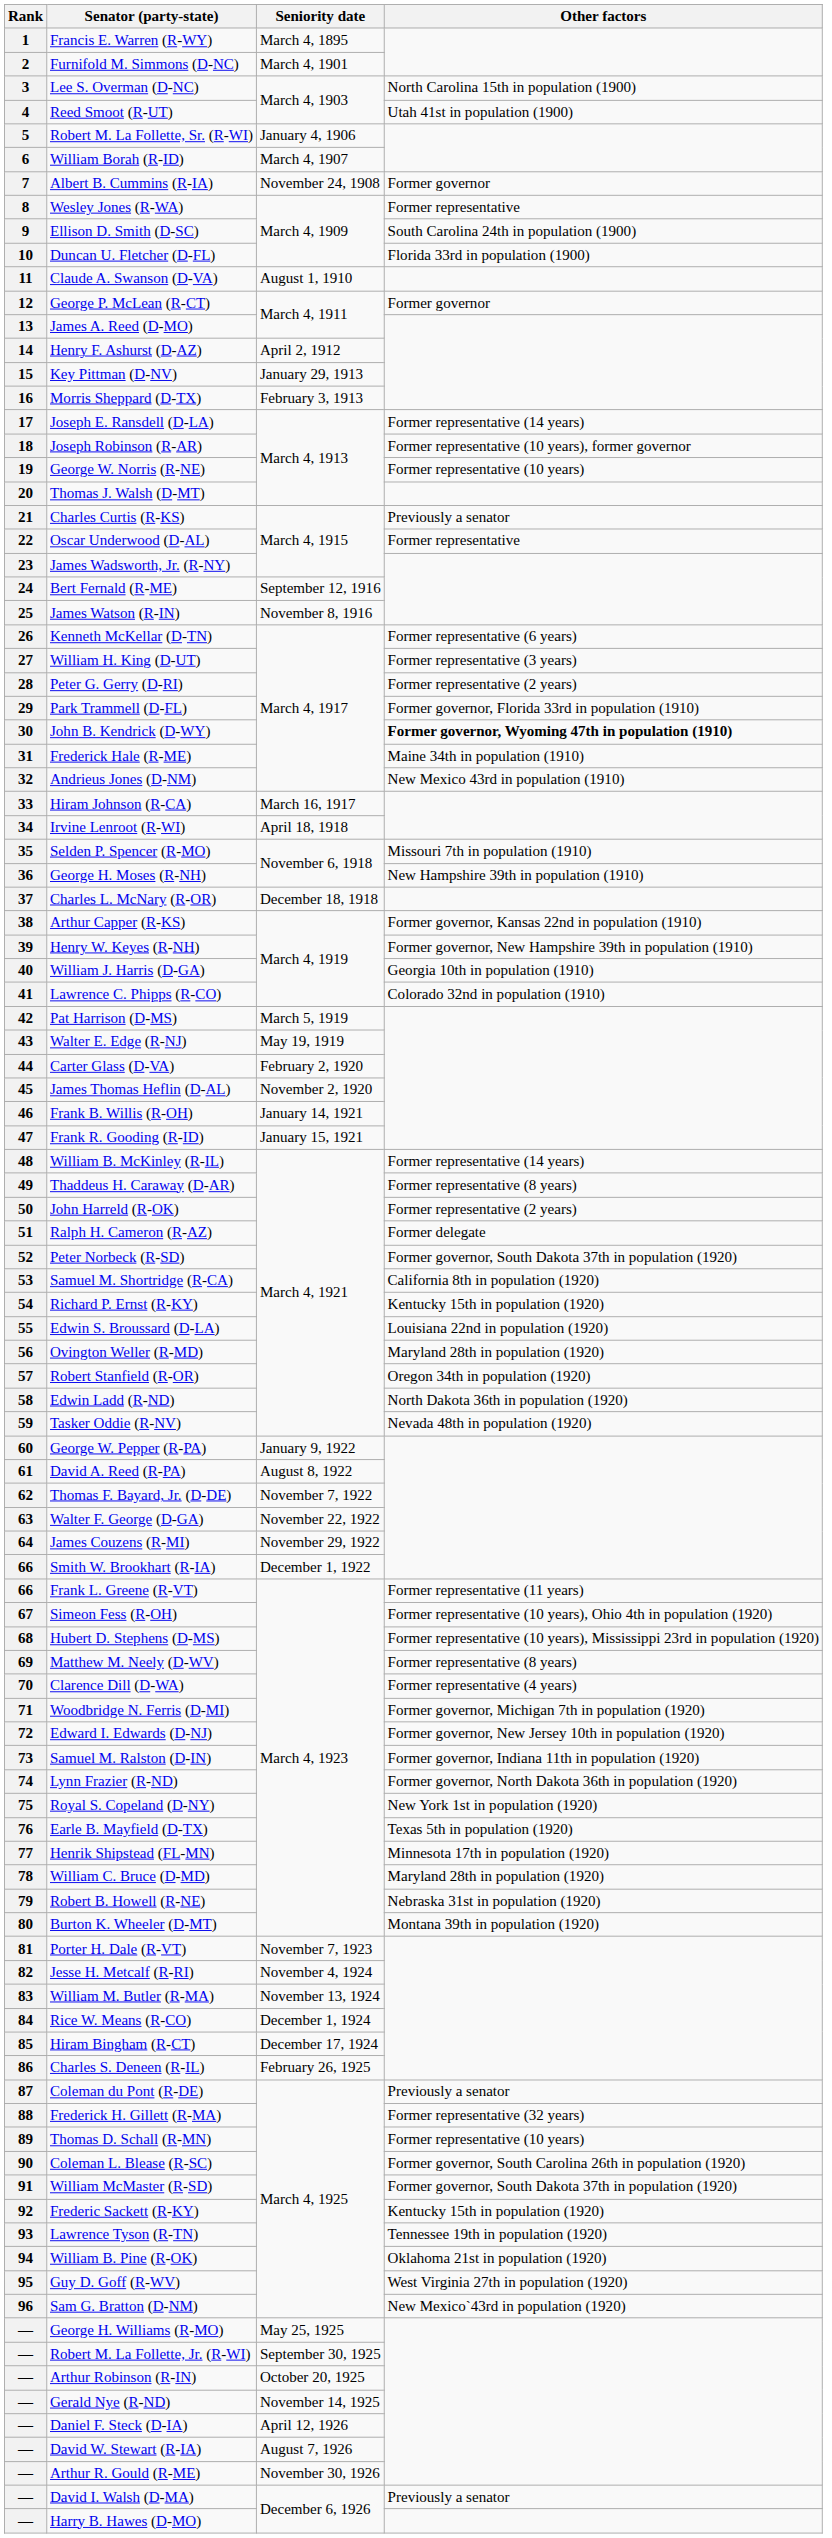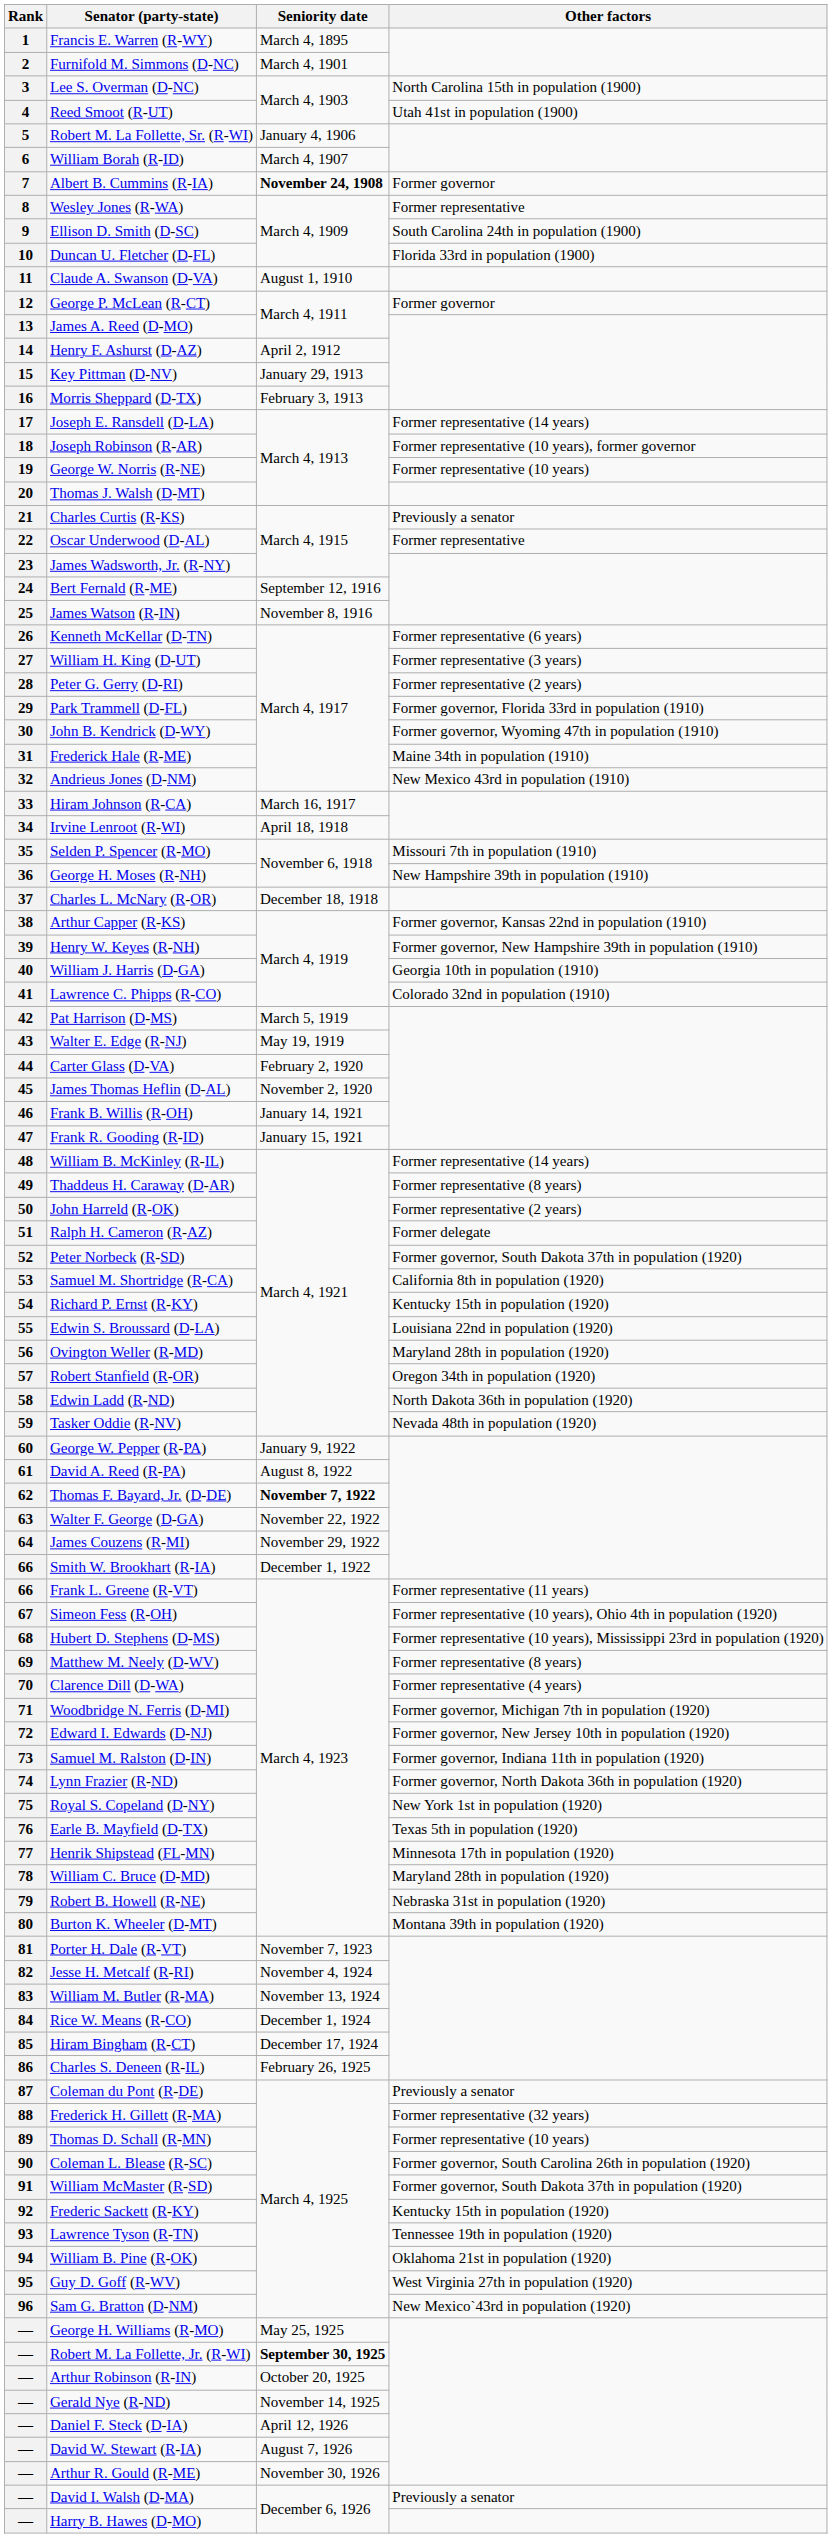(320, 183) normal -> (321, 183) bold
(560, 732) bold -> (555, 732) normal
(316, 1495) normal -> (318, 1495) bold
(320, 2353) normal -> (323, 2353) bold
